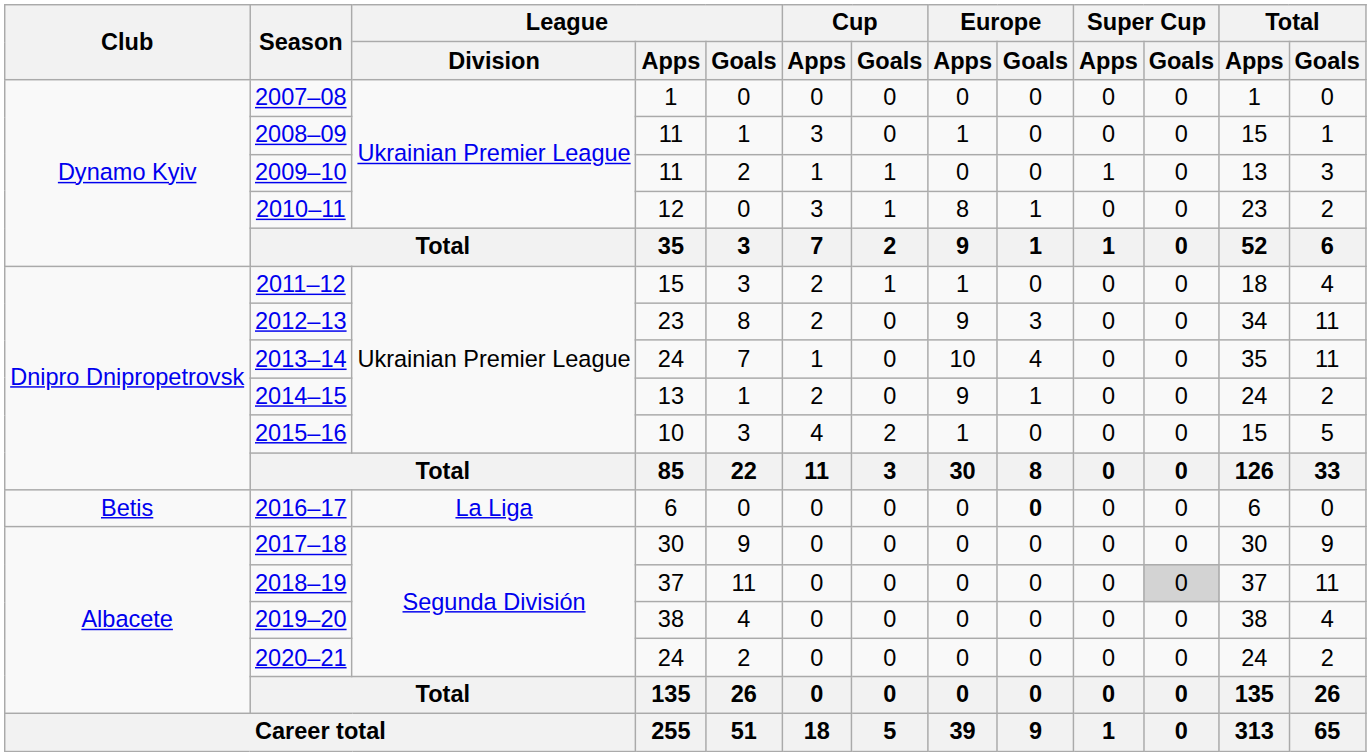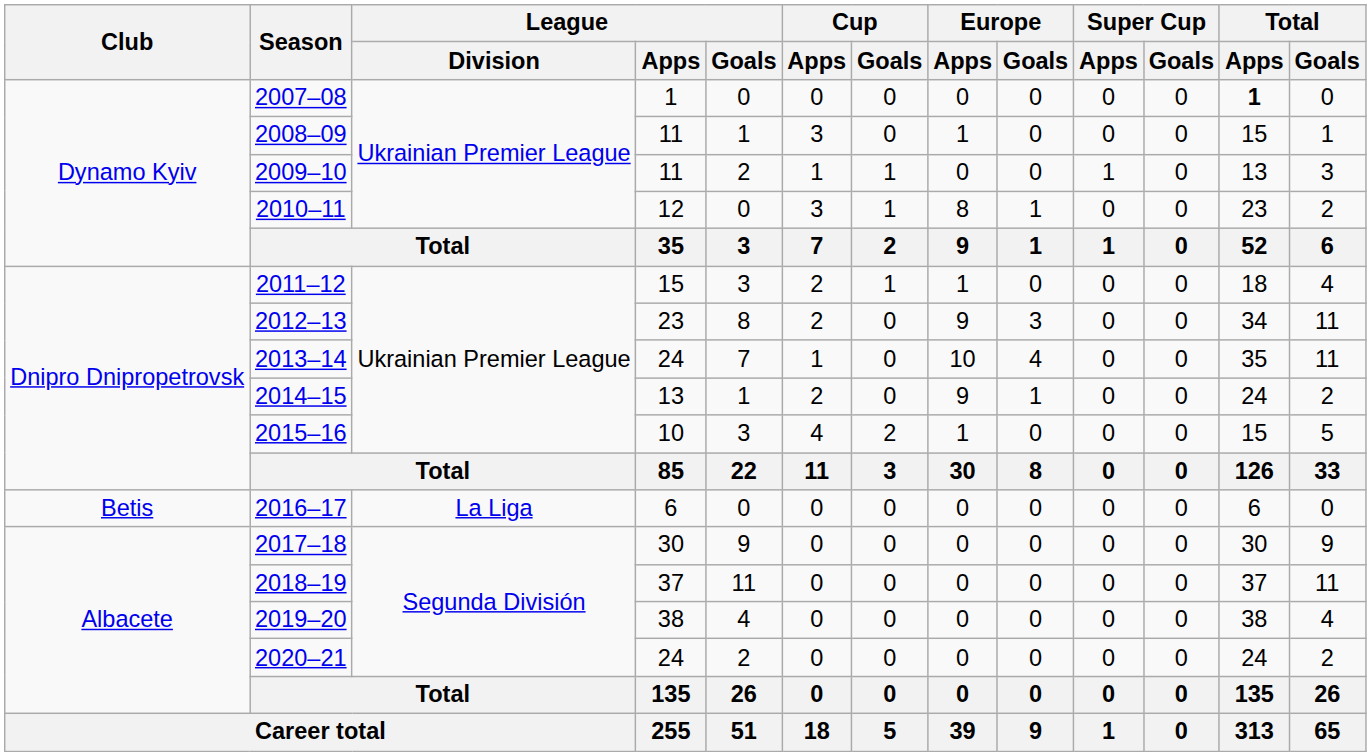(1254, 97) normal -> (1254, 97) bold
(1036, 508) bold -> (1036, 508) normal
(1181, 582) lightgrey background -> (1181, 582) no background
